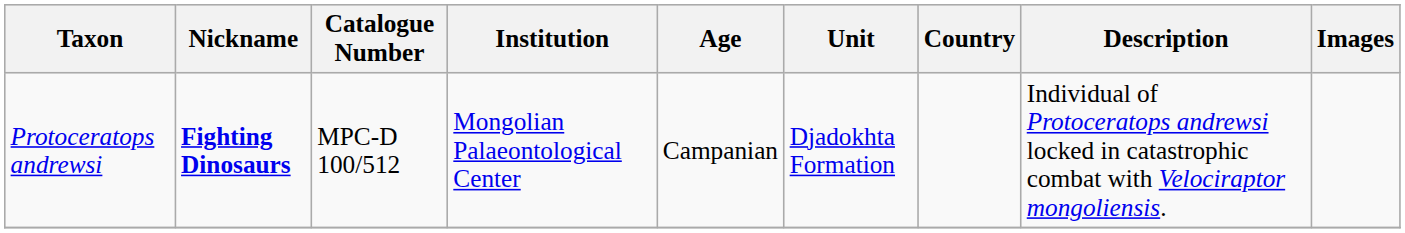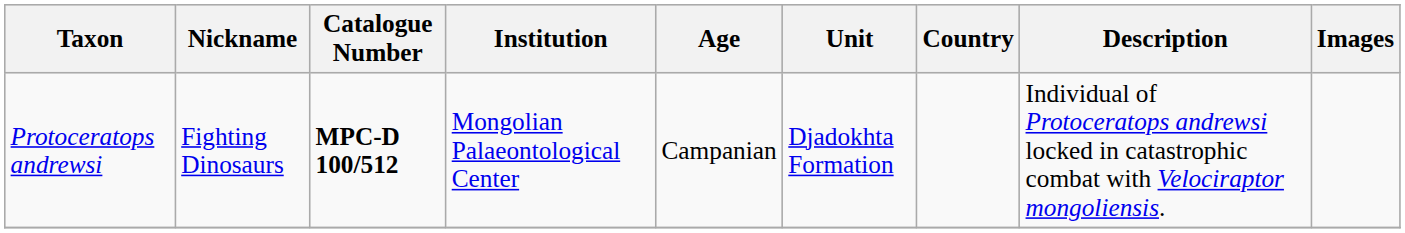(236, 149) bold -> (232, 149) normal
(359, 149) normal -> (358, 149) bold
